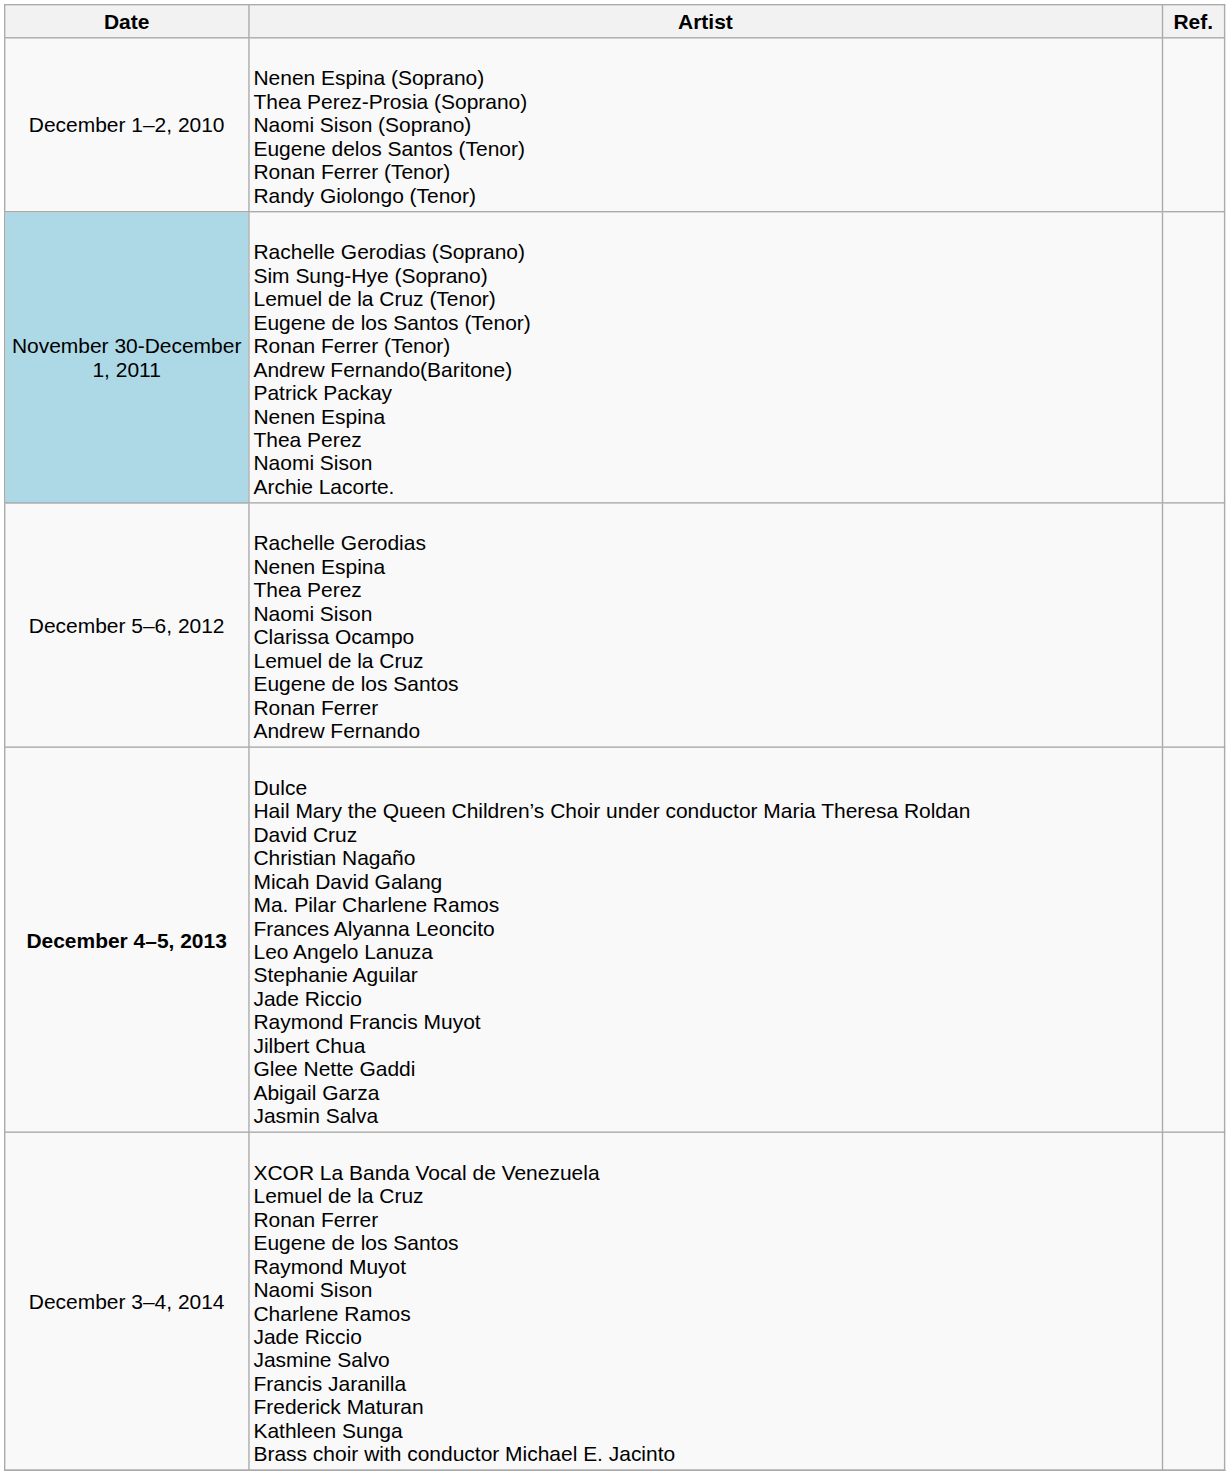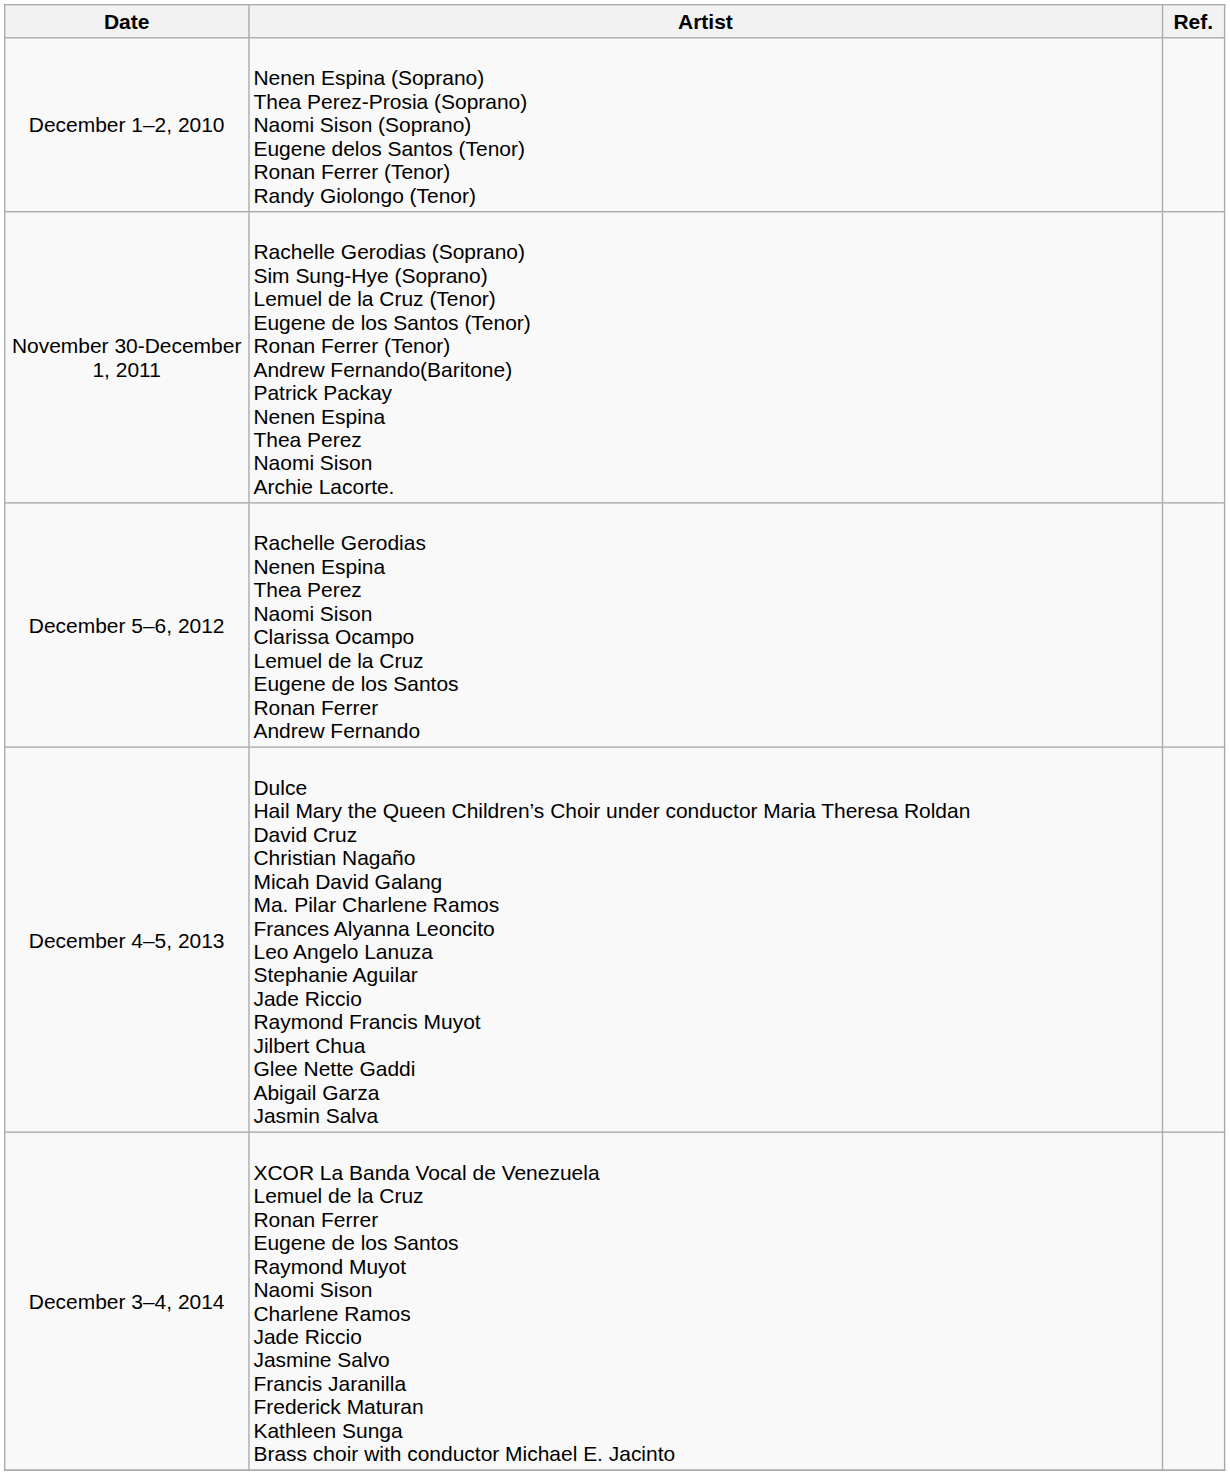(127, 358) lightblue background -> (127, 358) no background
(127, 940) bold -> (127, 940) normal
